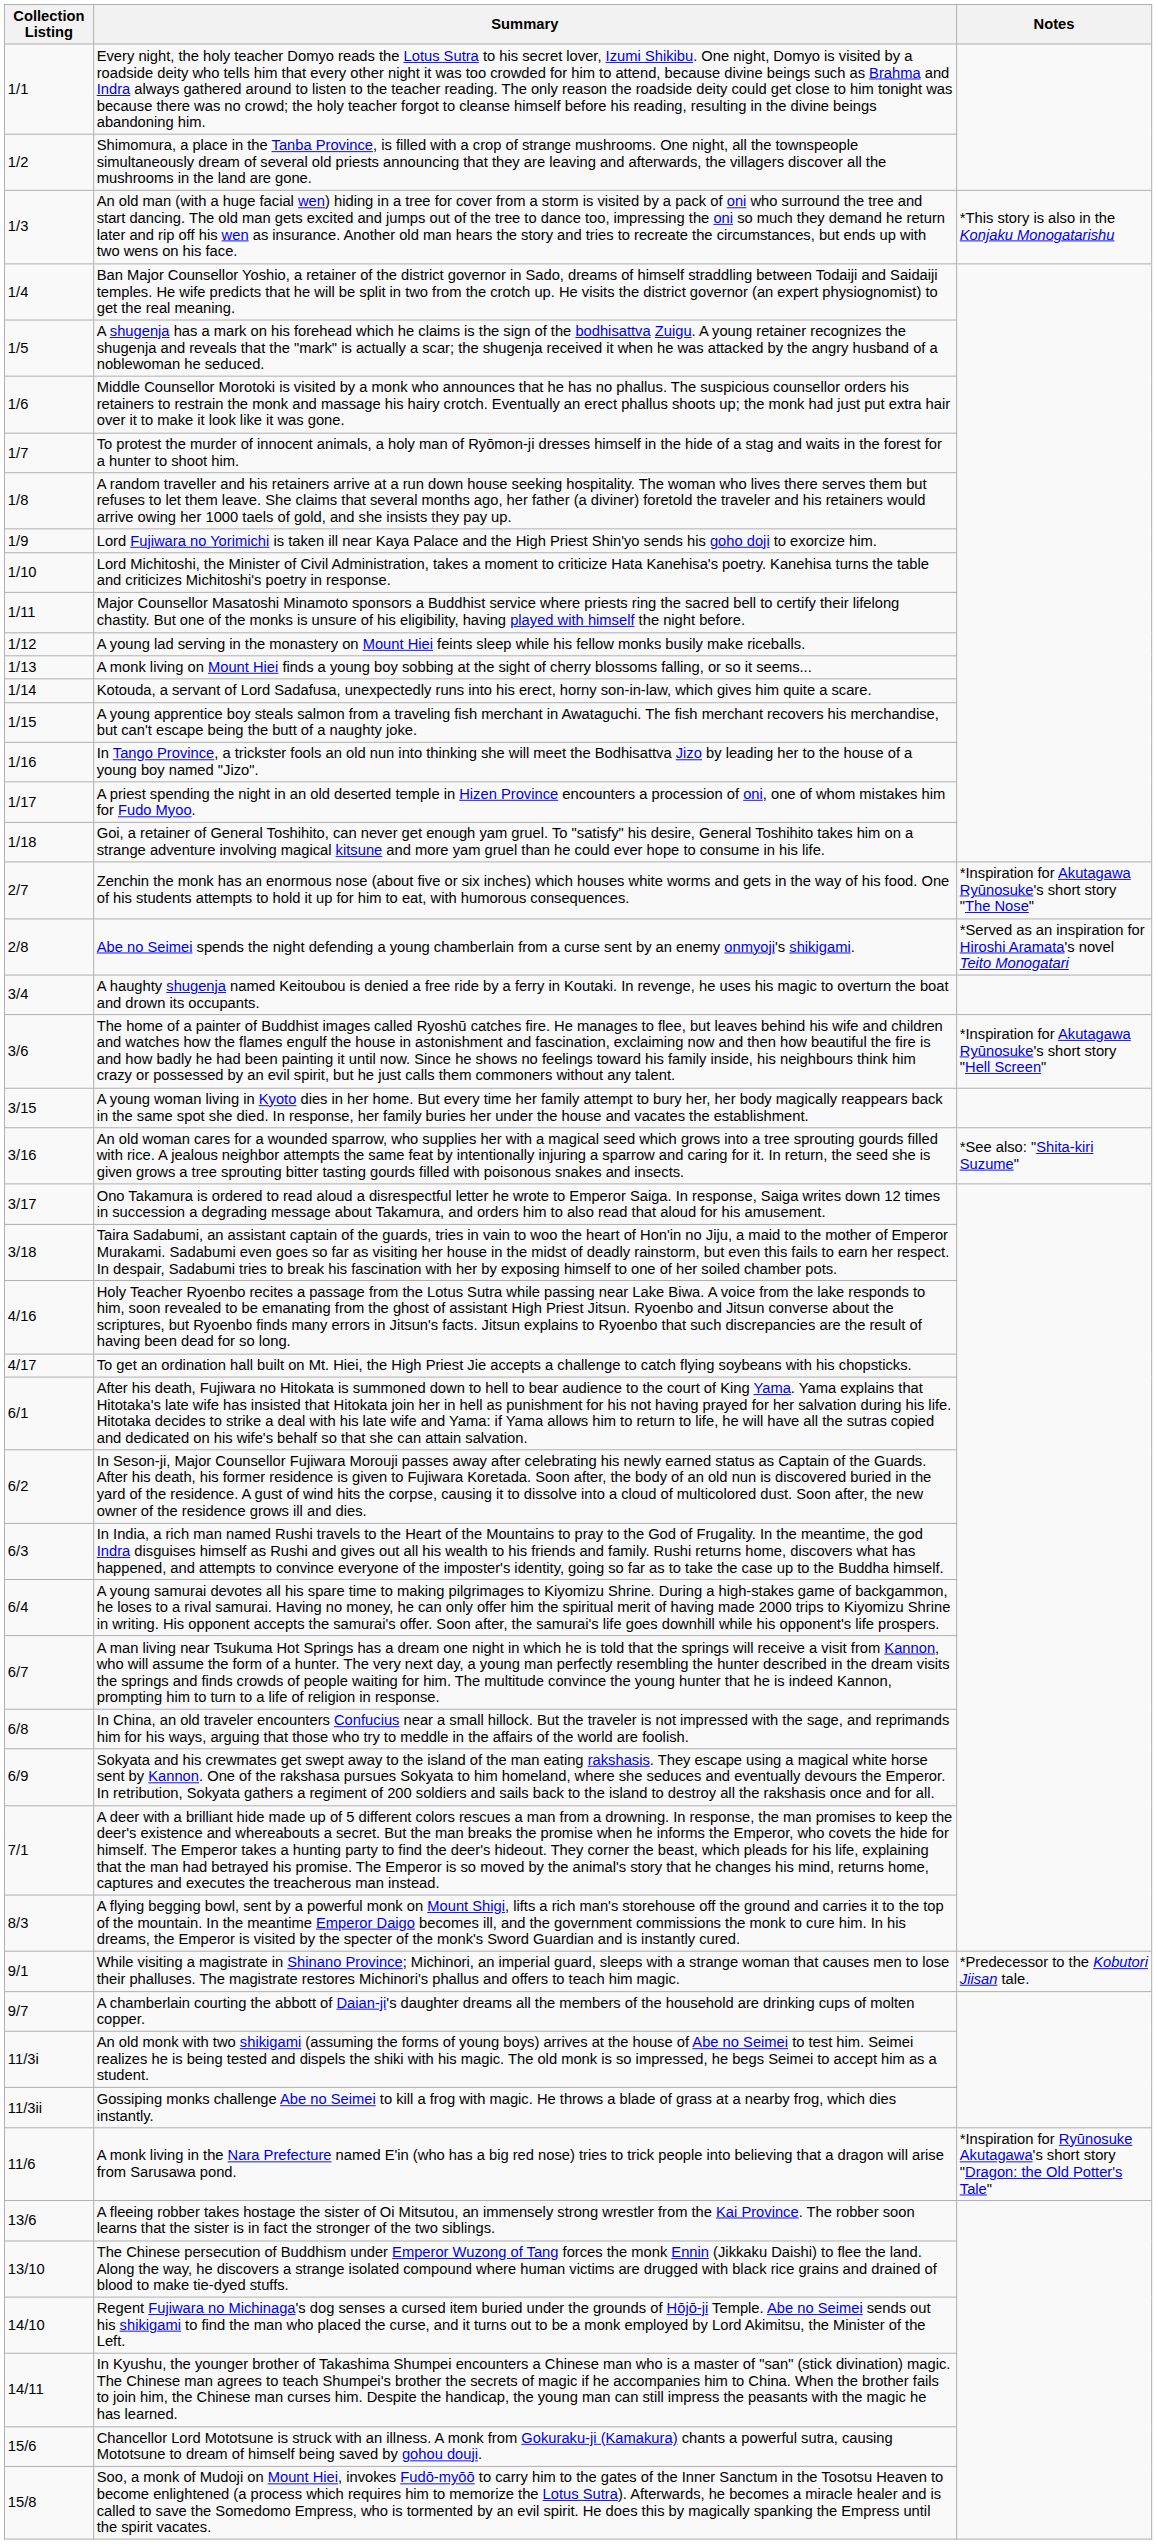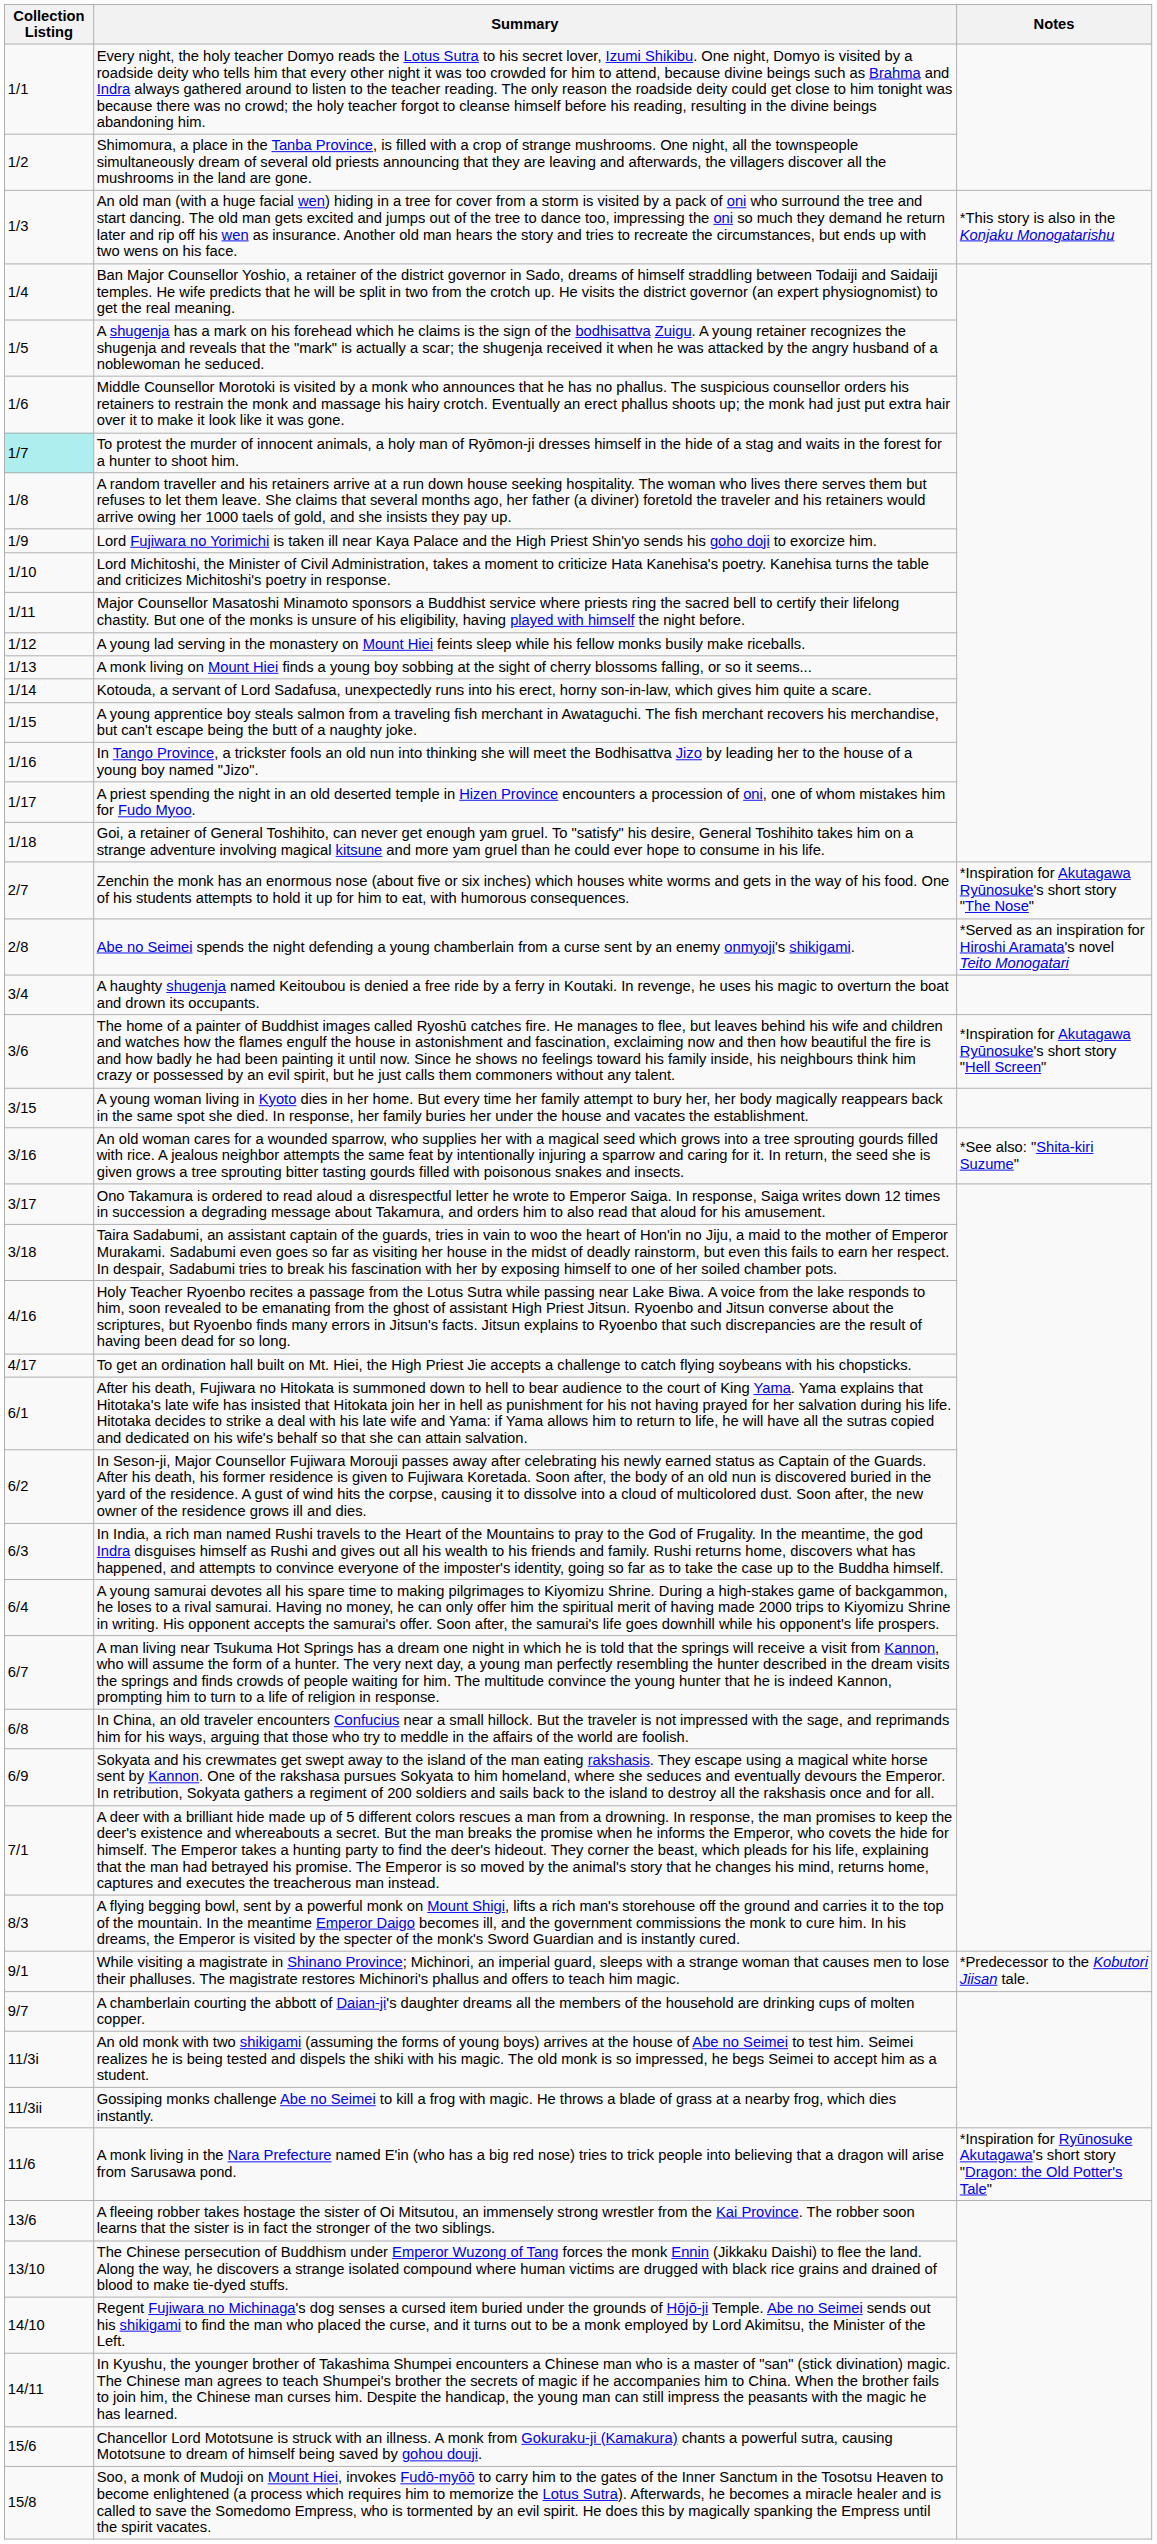(18, 452) no background -> (18, 452) paleturquoise background
